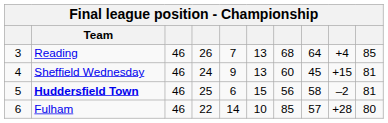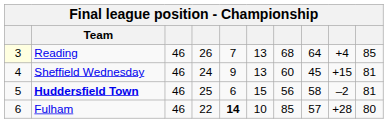(18, 53) no background -> (18, 53) lightyellow background
(233, 109) normal -> (233, 109) bold
